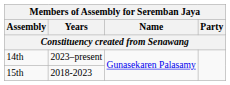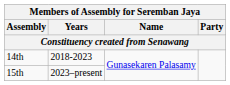(76, 57) 2023–present -> (71, 57) 2018-2023
(71, 73) 2018-2023 -> (76, 73) 2023–present
